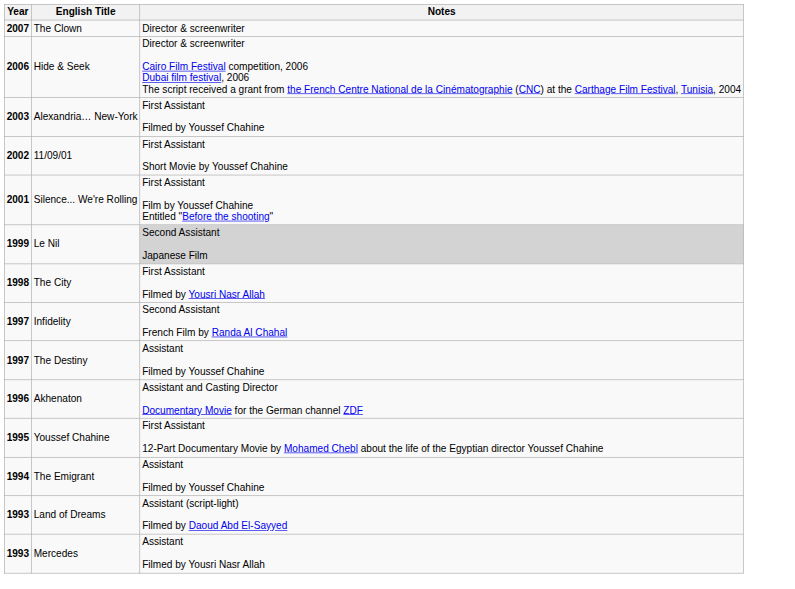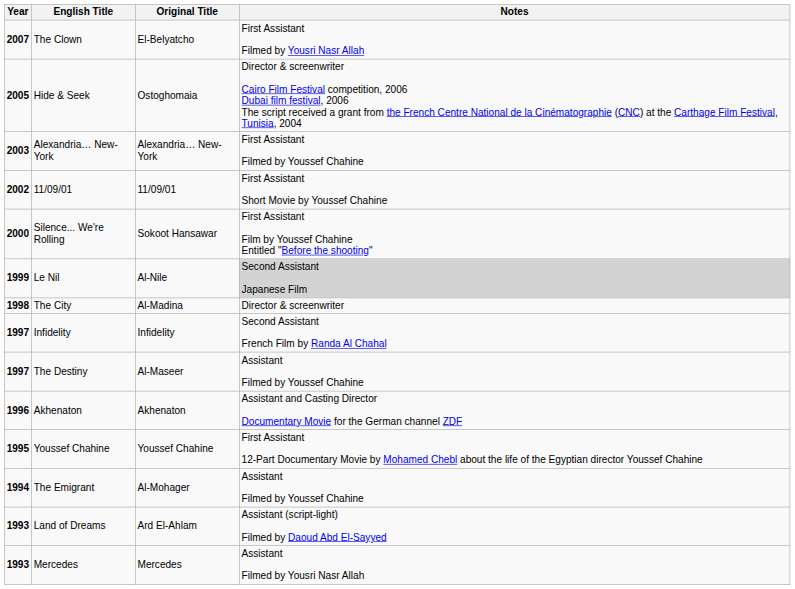+ column: (187, 12)
(193, 28) Director & screenwriter -> (303, 39) First Assistant Filmed by Yousri Nasr Allah
(18, 67) 2006 -> (18, 95) 2005
(18, 200) 2001 -> (18, 234) 2000
(204, 283) First Assistant Filmed by Yousri Nasr Allah -> (293, 305) Director & screenwriter
